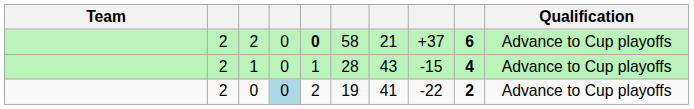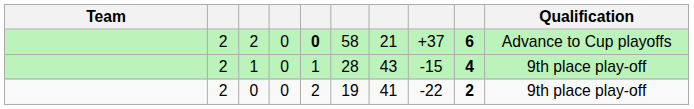(587, 66) Advance to Cup playoffs -> (587, 66) 9th place play-off
(285, 91) lightblue background -> (285, 91) no background
(587, 91) Advance to Cup playoffs -> (587, 91) 9th place play-off
